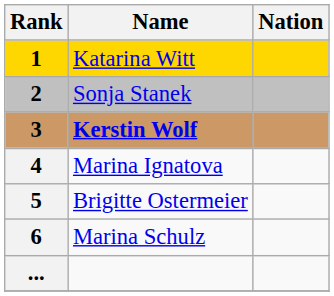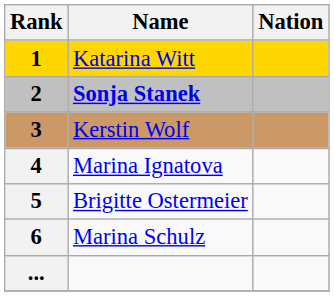(132, 93) normal -> (137, 93) bold
(135, 129) bold -> (131, 129) normal
